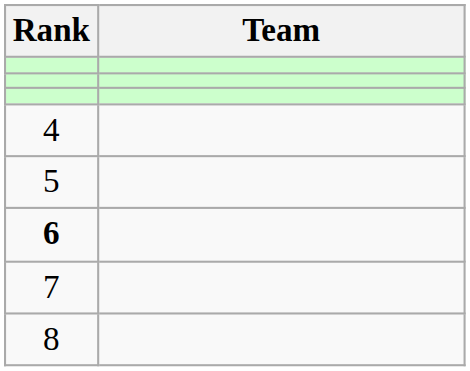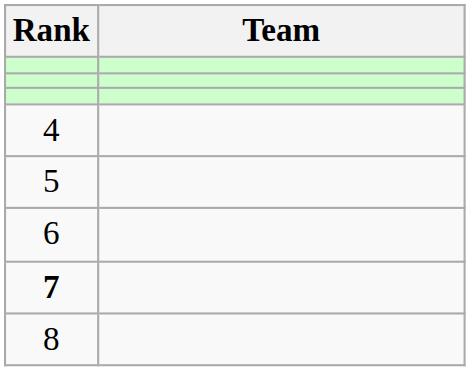(51, 234) bold -> (51, 234) normal
(51, 286) normal -> (51, 286) bold
